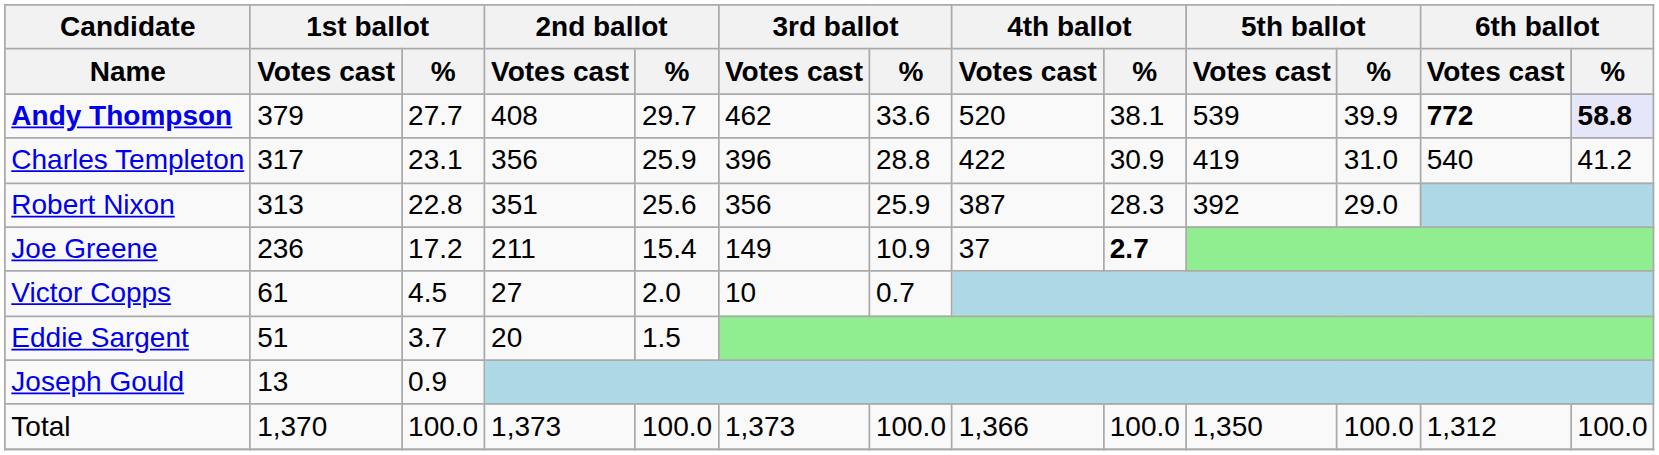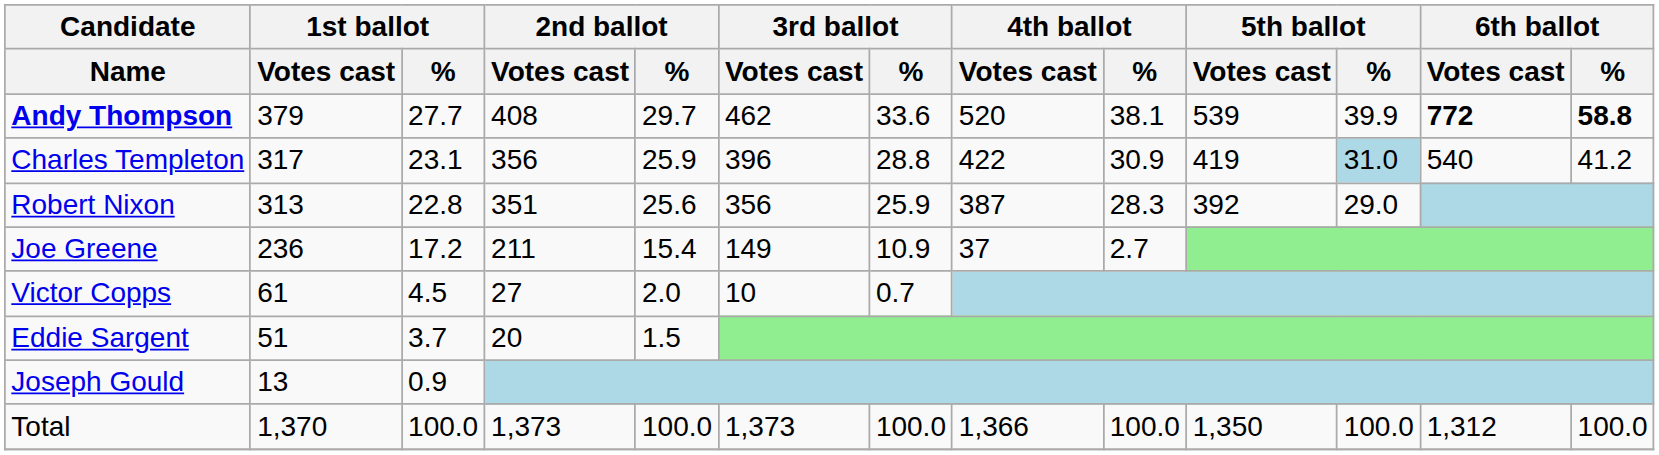(1605, 115) lavender background -> (1605, 115) no background
(1371, 159) no background -> (1371, 159) lightblue background
(1129, 248) bold -> (1129, 248) normal
